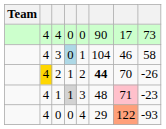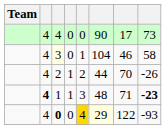(58, 54) no background -> (58, 54) lightyellow background
(70, 54) lightblue background -> (70, 54) no background
(46, 74) gold background -> (46, 74) no background
(101, 74) bold -> (101, 74) normal
(46, 94) normal -> (46, 94) bold
(70, 94) lightgrey background -> (70, 94) no background
(126, 94) pink background -> (126, 94) no background
(149, 94) normal -> (149, 94) bold
(58, 114) normal -> (58, 114) bold
(82, 114) no background -> (82, 114) gold background
(101, 114) no background -> (101, 114) lightyellow background
(126, 114) lightsalmon background -> (126, 114) no background
